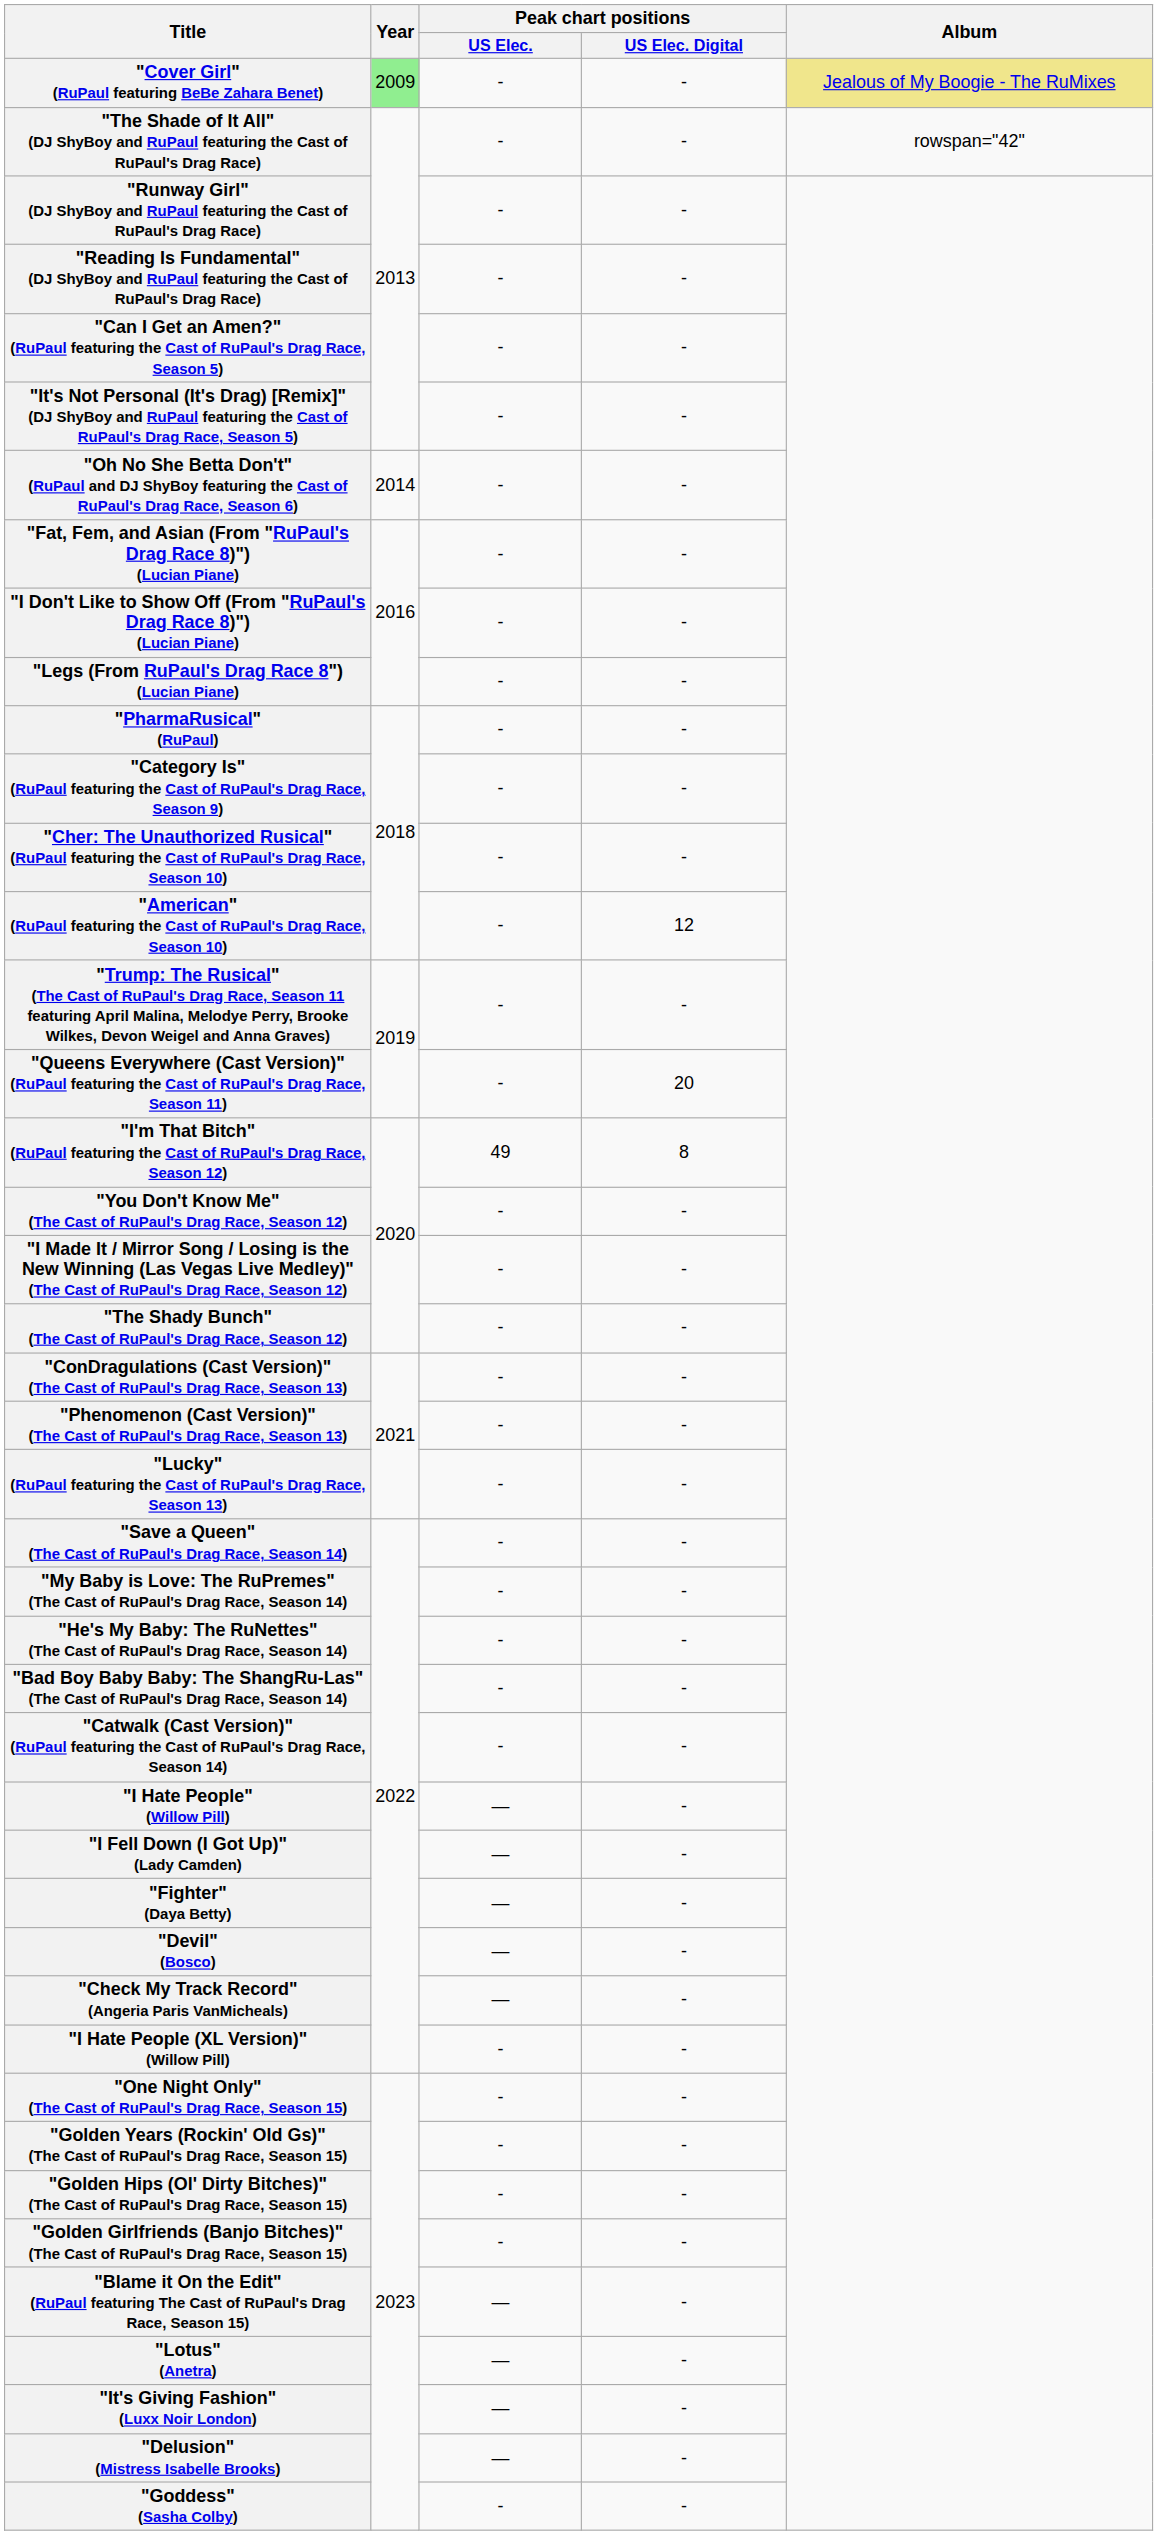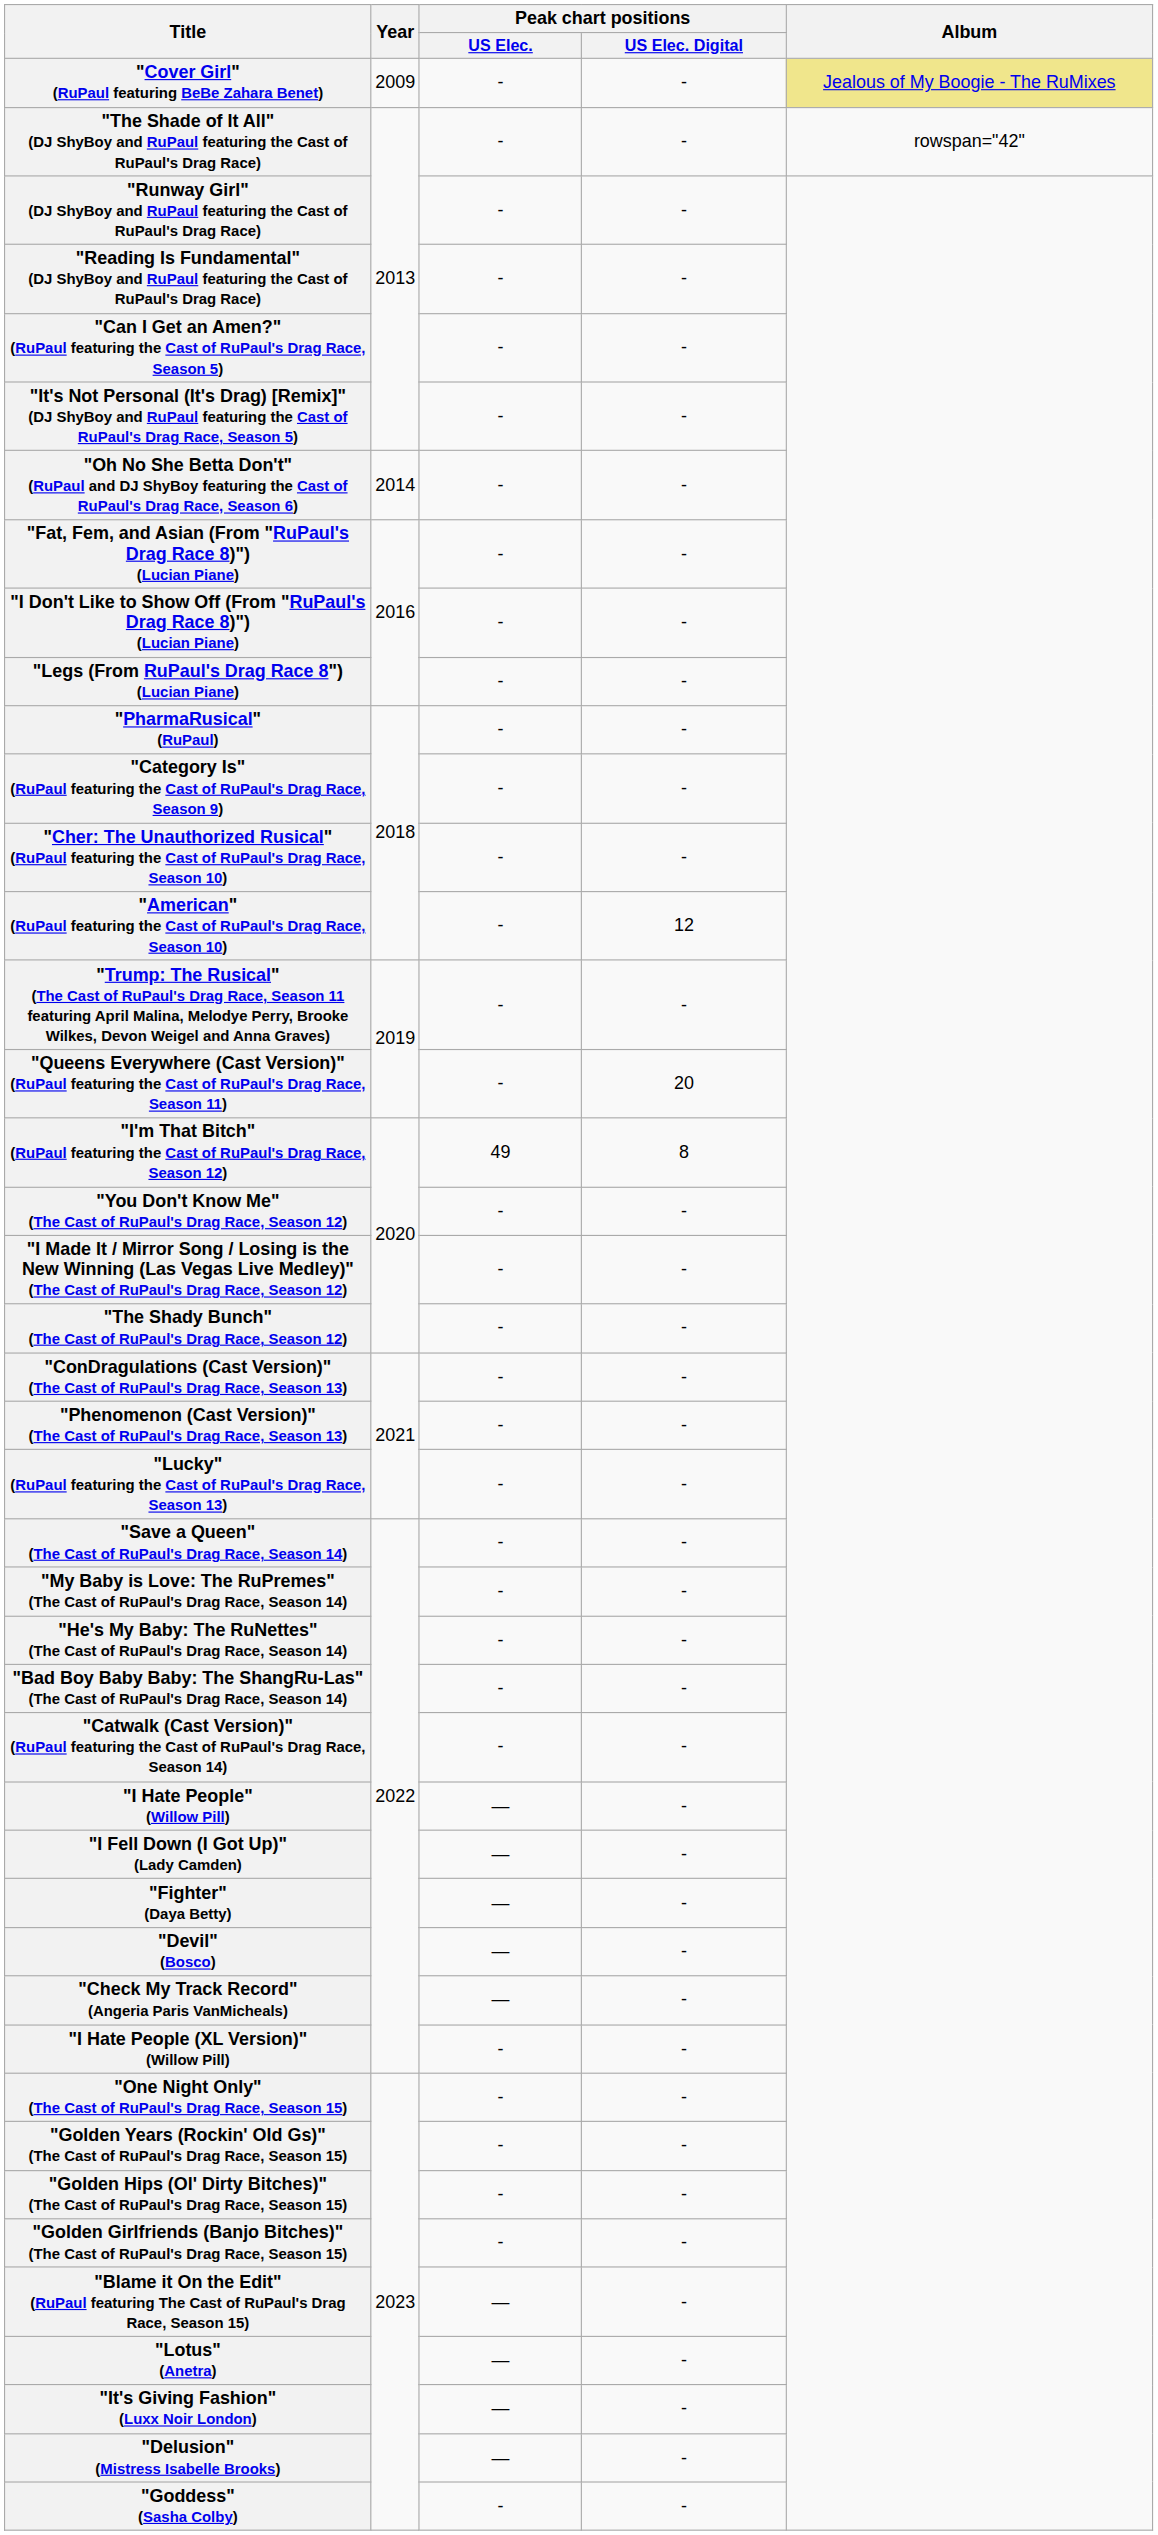(395, 82) lightgreen background -> (395, 82) no background
